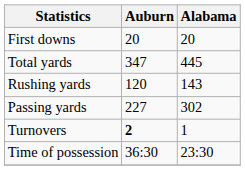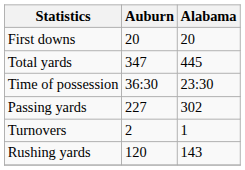rows swapped: (49, 84) <-> (63, 153)
(129, 130) bold -> (129, 130) normal
